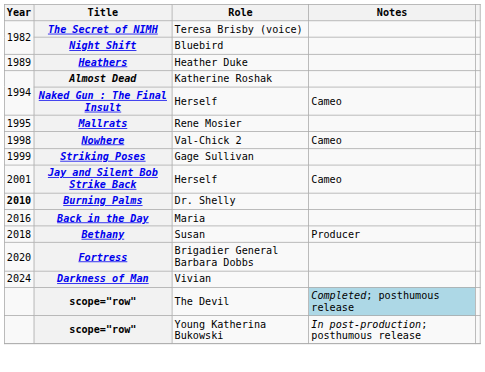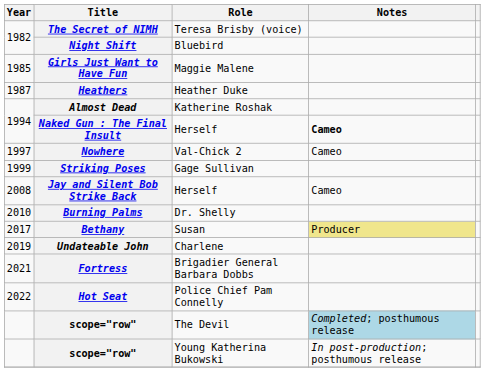+ row: (103, 68)
(19, 62) 1989 -> (19, 90) 1987
(327, 101) normal -> (327, 129) bold
- row: (103, 124)
(19, 140) 1998 -> (19, 152) 1997
(19, 179) 2001 -> (19, 191) 2008
(19, 201) bold -> (19, 213) normal
- row: (103, 218)
(19, 234) 2018 -> (19, 230) 2017
(336, 234) no background -> (336, 230) khaki background
+ row: (103, 246)
(19, 257) 2020 -> (19, 268) 2021
+ row: (103, 297)
- row: (103, 279)
